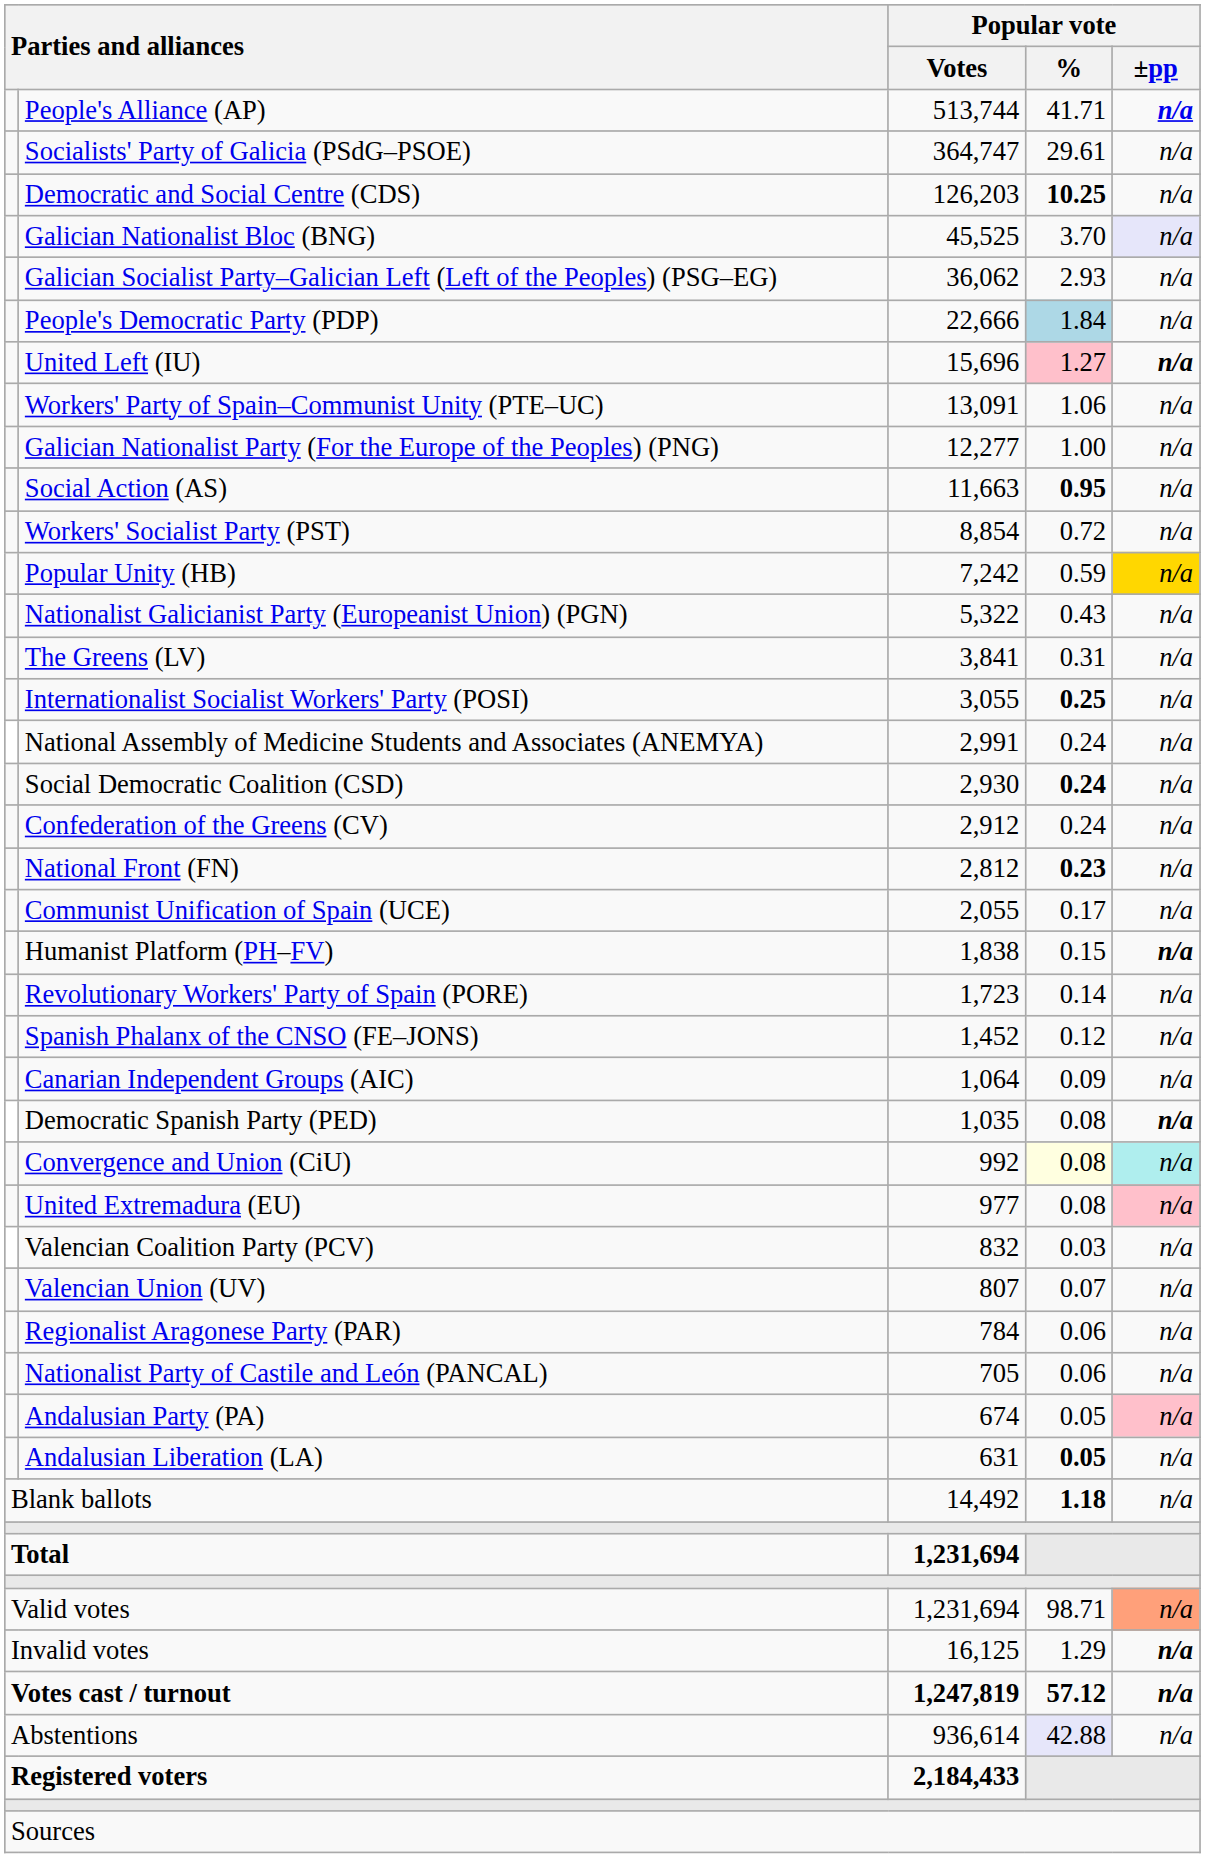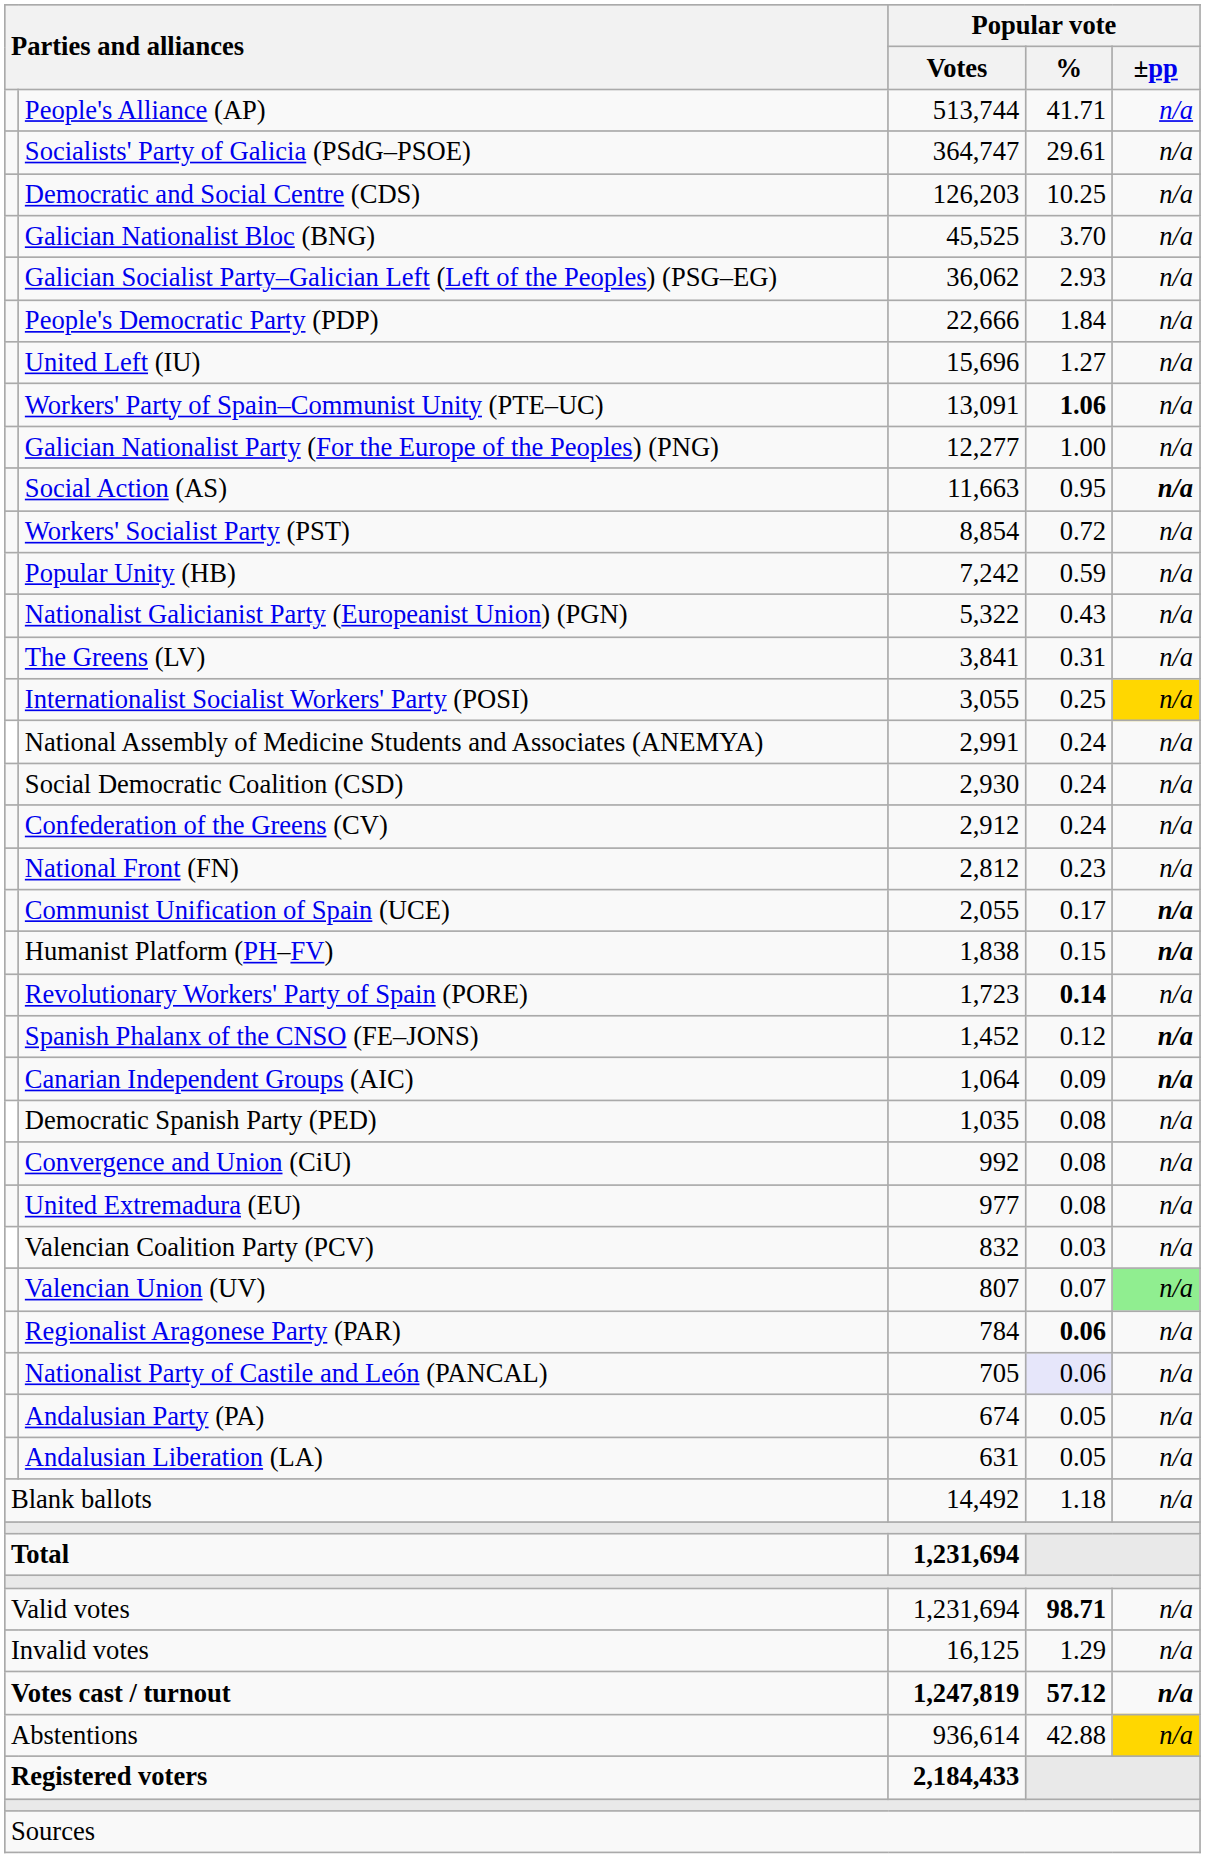(1175, 109) bold -> (1176, 109) normal
(1076, 194) bold -> (1076, 194) normal
(1176, 236) lavender background -> (1176, 236) no background
(1083, 320) lightblue background -> (1083, 320) no background
(1083, 362) pink background -> (1083, 362) no background
(1175, 362) bold -> (1176, 362) normal
(1083, 404) normal -> (1083, 404) bold
(1083, 488) bold -> (1083, 488) normal
(1176, 488) normal -> (1175, 488) bold
(1176, 573) gold background -> (1176, 573) no background
(1083, 699) bold -> (1083, 699) normal
(1176, 699) no background -> (1176, 699) gold background
(1083, 783) bold -> (1083, 783) normal
(1083, 868) bold -> (1083, 868) normal
(1176, 910) normal -> (1175, 910) bold
(1083, 994) normal -> (1083, 994) bold
(1176, 1036) normal -> (1175, 1036) bold
(1176, 1078) normal -> (1175, 1078) bold
(1175, 1120) bold -> (1176, 1120) normal
(1083, 1162) lightyellow background -> (1083, 1162) no background
(1176, 1162) paleturquoise background -> (1176, 1162) no background
(1176, 1204) pink background -> (1176, 1204) no background
(1176, 1289) no background -> (1176, 1289) lightgreen background
(1083, 1331) normal -> (1083, 1331) bold
(1083, 1373) no background -> (1083, 1373) lavender background
(1176, 1415) pink background -> (1176, 1415) no background
(1083, 1457) bold -> (1083, 1457) normal
(1083, 1499) bold -> (1083, 1499) normal
(1076, 1608) normal -> (1076, 1608) bold
(1176, 1608) lightsalmon background -> (1176, 1608) no background
(1175, 1650) bold -> (1176, 1650) normal
(1076, 1734) lavender background -> (1076, 1734) no background
(1176, 1734) no background -> (1176, 1734) gold background
